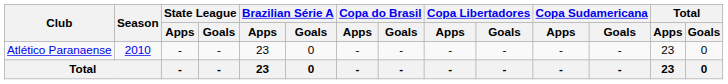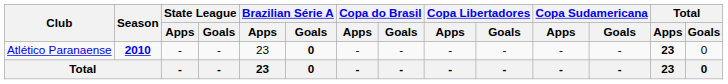(138, 50) normal -> (138, 50) bold
(311, 50) normal -> (311, 50) bold
(668, 50) normal -> (668, 50) bold
